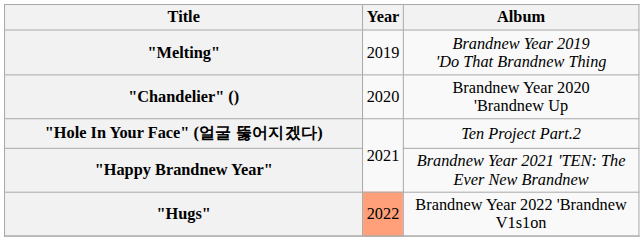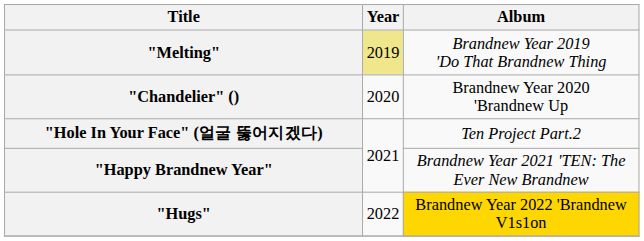(383, 52) no background -> (383, 52) khaki background
(383, 214) lightsalmon background -> (383, 214) no background
(521, 214) no background -> (521, 214) gold background
